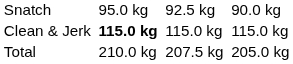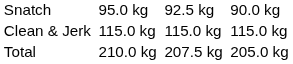(128, 31) bold -> (127, 31) normal
